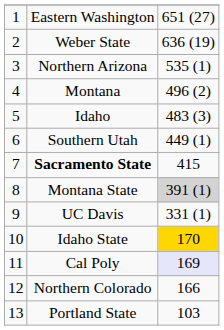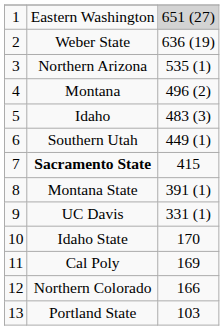(188, 17) no background -> (188, 17) lightgrey background
(188, 189) lightgrey background -> (188, 189) no background
(188, 238) gold background -> (188, 238) no background
(188, 263) lavender background -> (188, 263) no background
